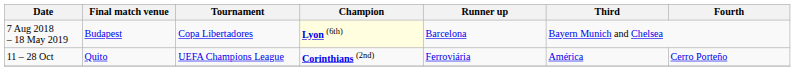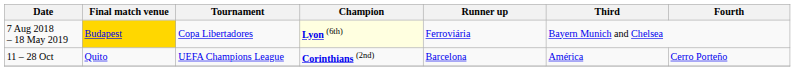(103, 34) no background -> (103, 34) gold background
(446, 34) Barcelona -> (448, 34) Ferroviária
(448, 57) Ferroviária -> (446, 57) Barcelona
